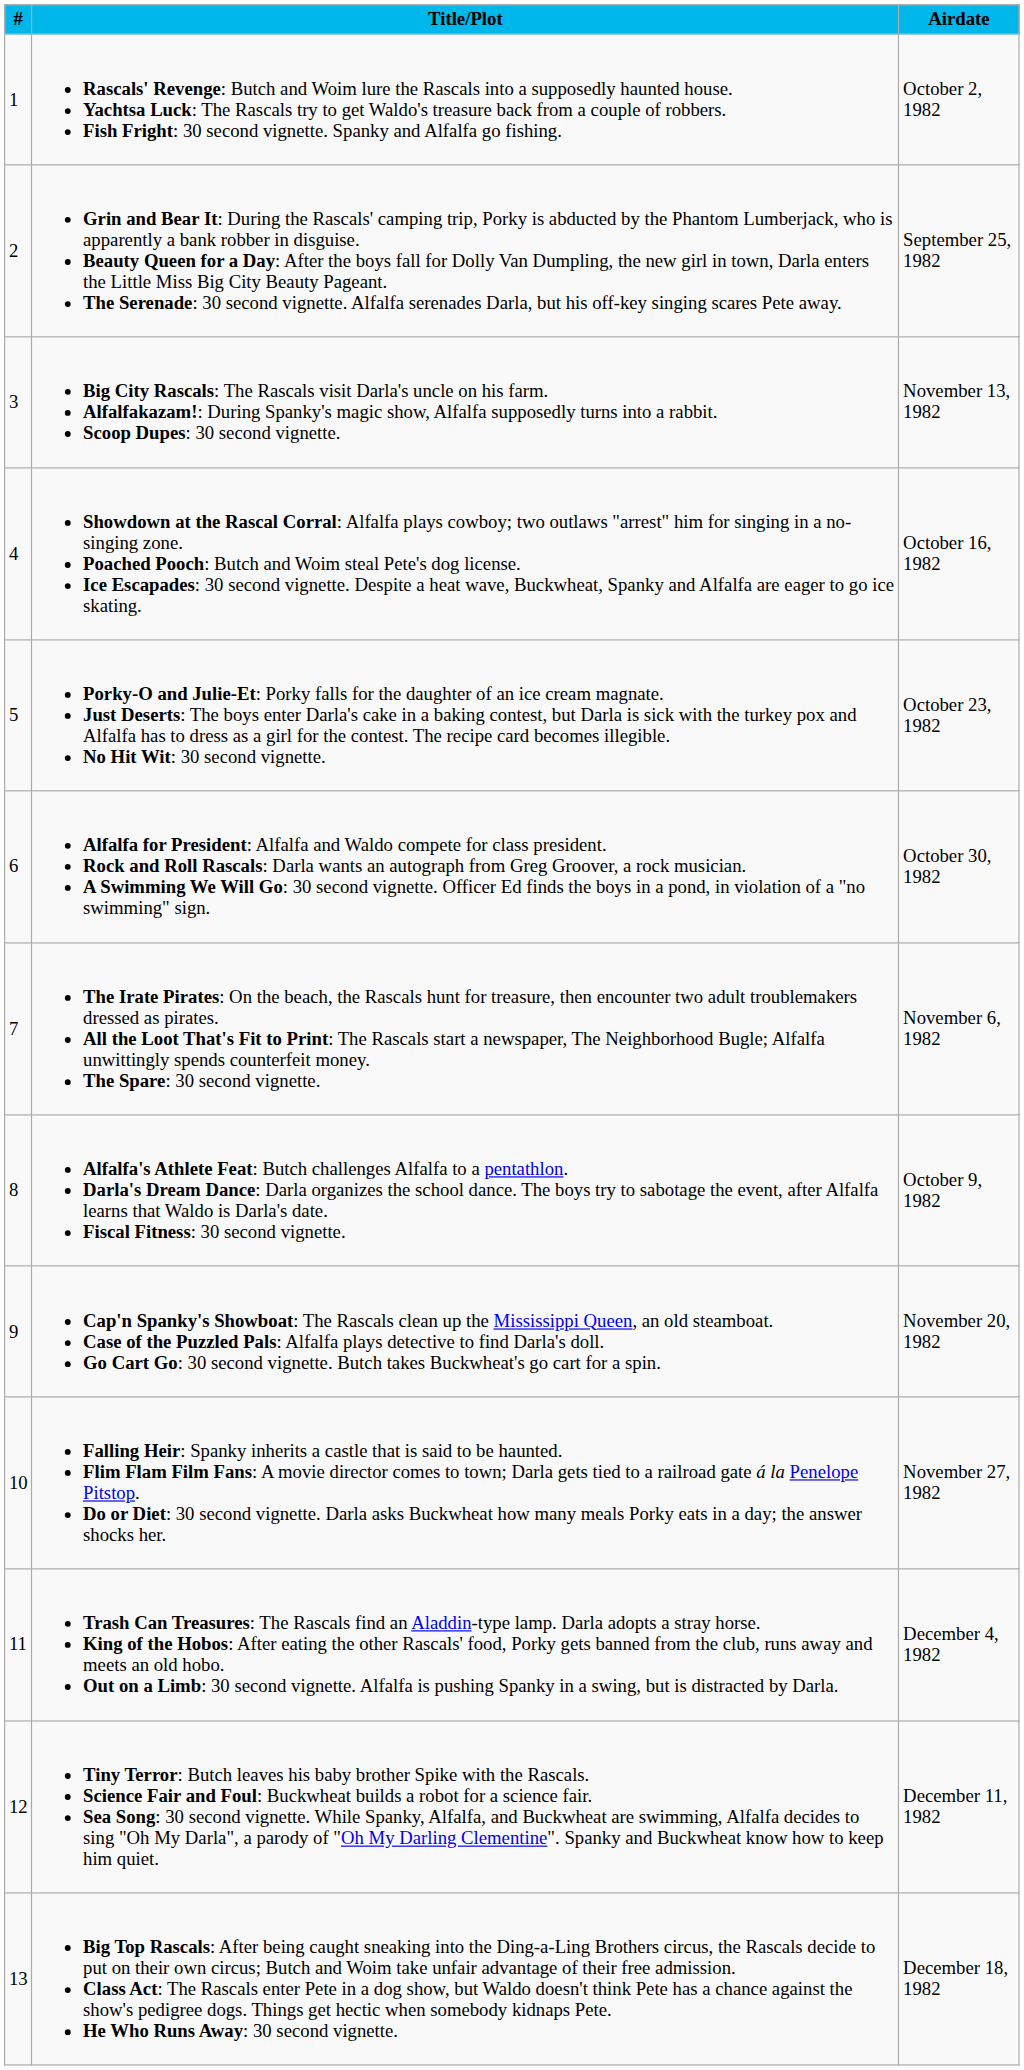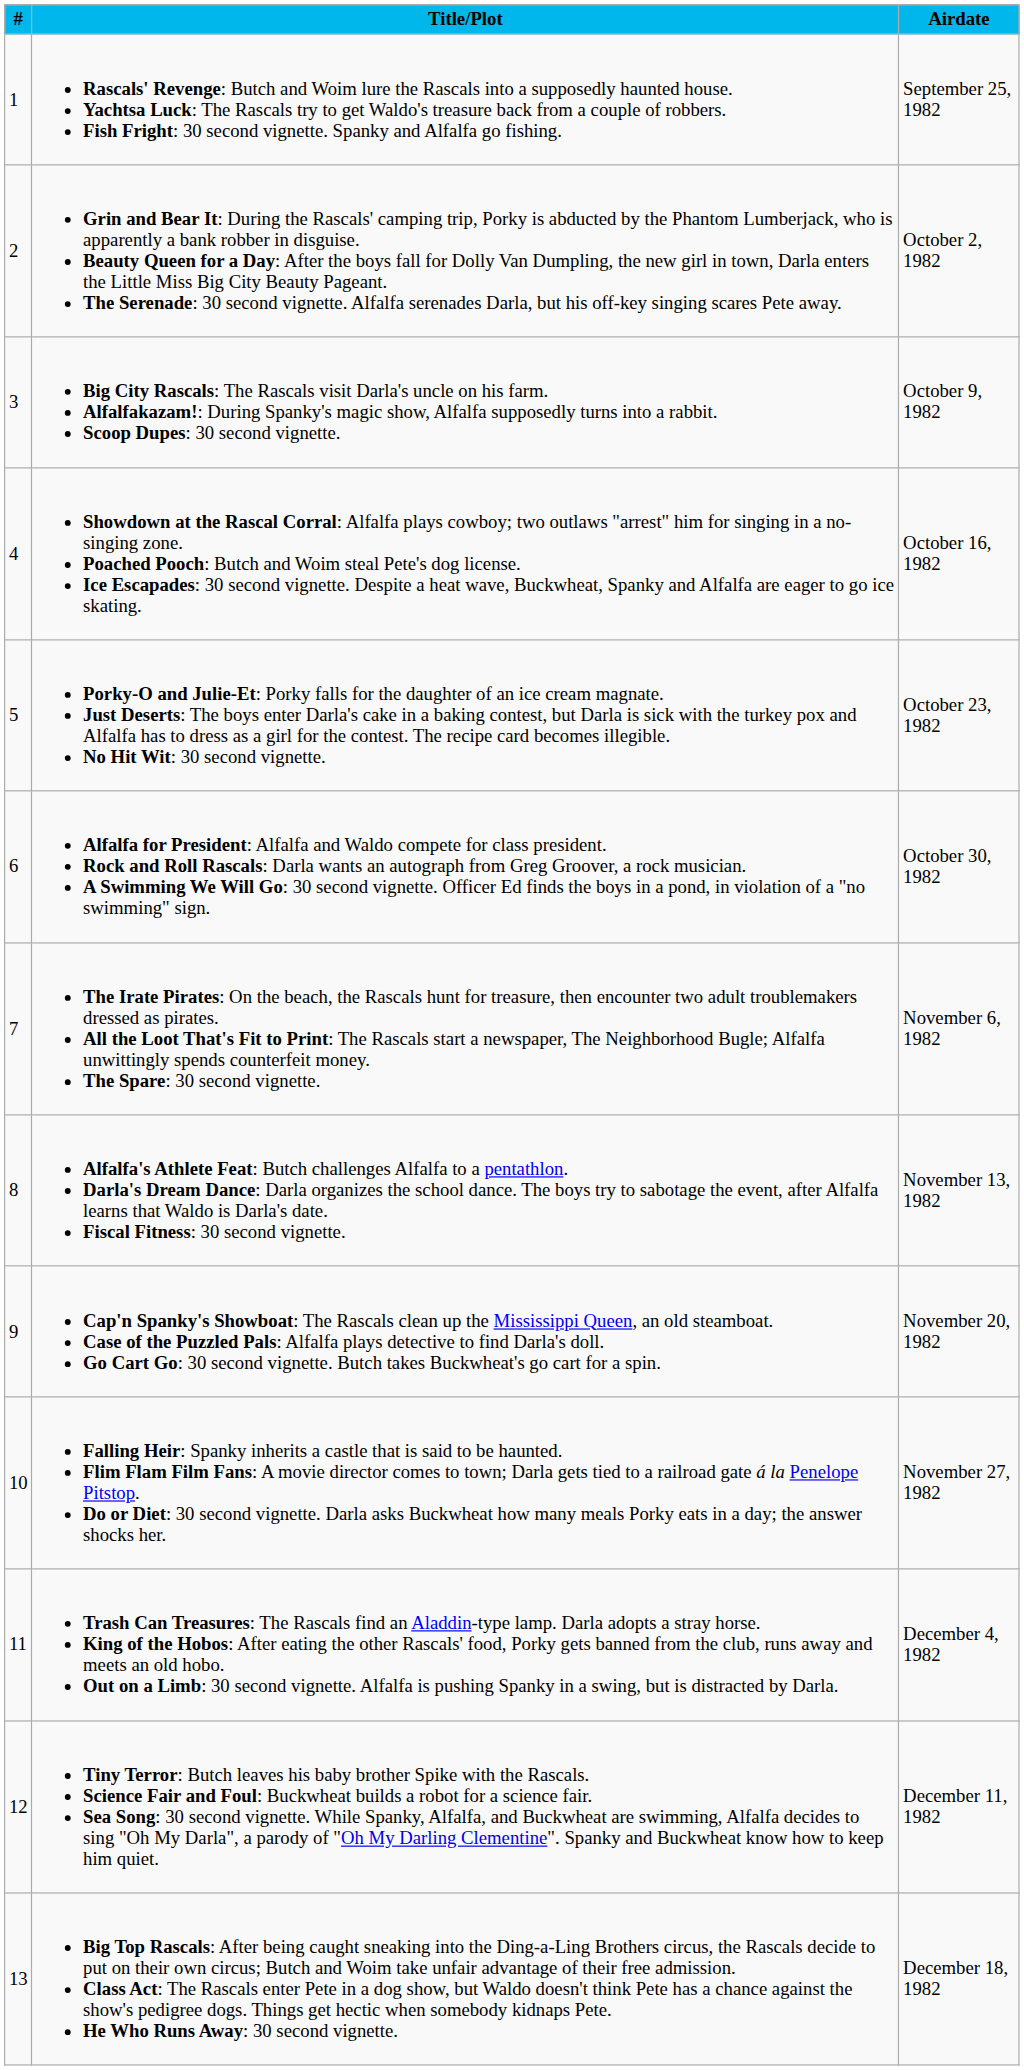(943, 99) October 2, 1982 -> (957, 99) September 25, 1982
(957, 250) September 25, 1982 -> (943, 250) October 2, 1982
(957, 402) November 13, 1982 -> (943, 402) October 9, 1982
(943, 1190) October 9, 1982 -> (957, 1190) November 13, 1982
